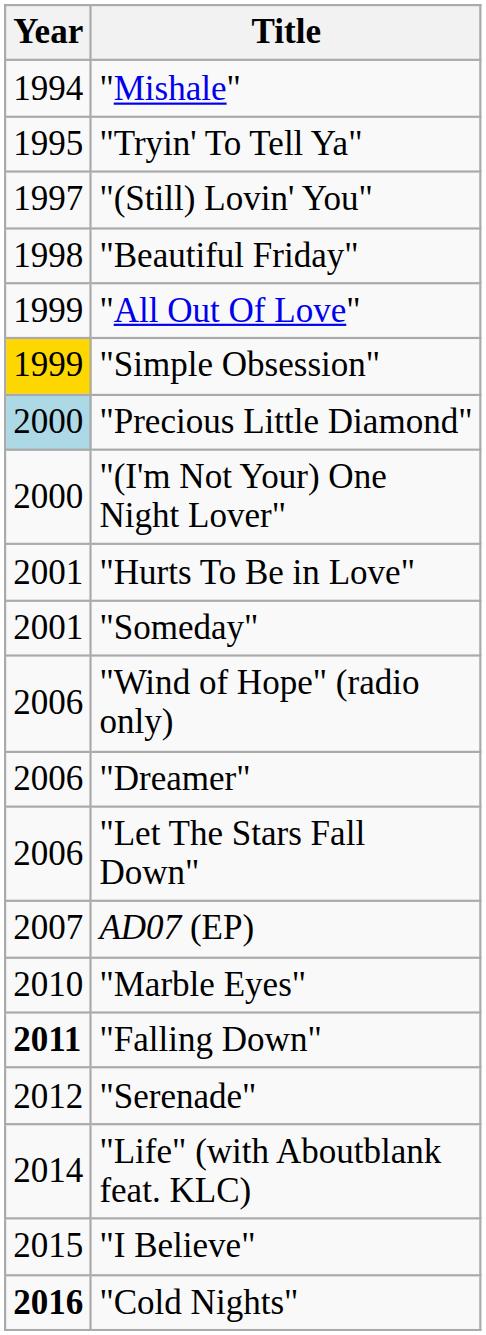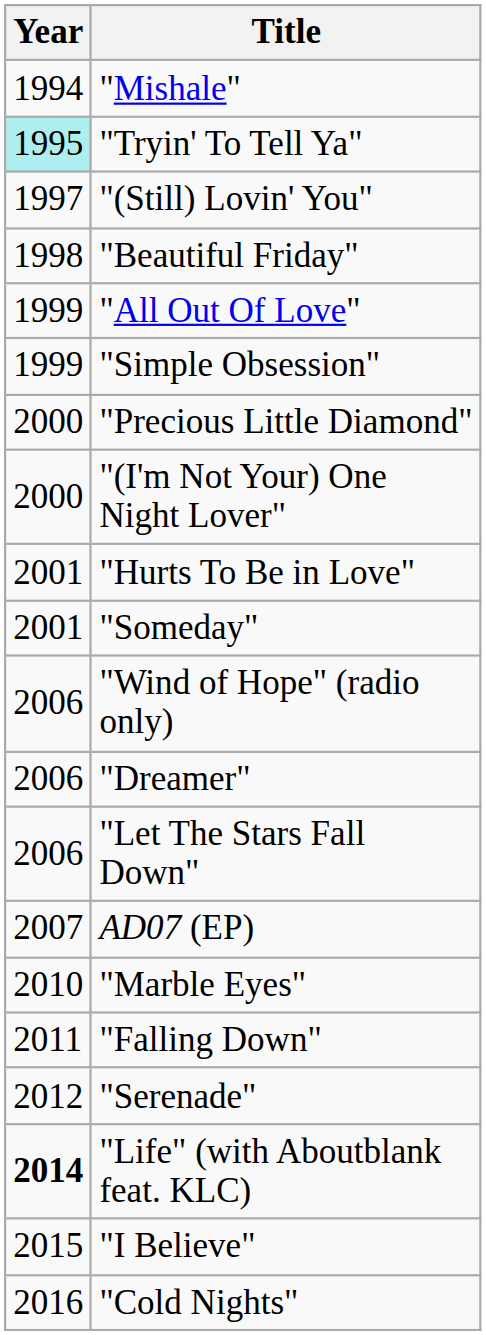(48, 143) no background -> (48, 143) paleturquoise background
(48, 365) gold background -> (48, 365) no background
(48, 421) lightblue background -> (48, 421) no background
(47, 1039) bold -> (48, 1039) normal
(48, 1170) normal -> (48, 1170) bold
(48, 1301) bold -> (48, 1301) normal
